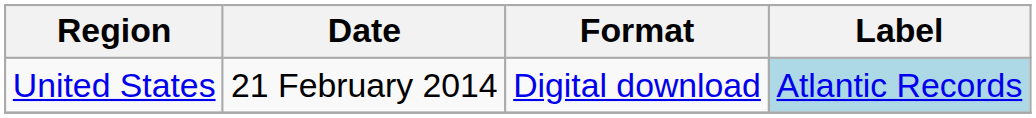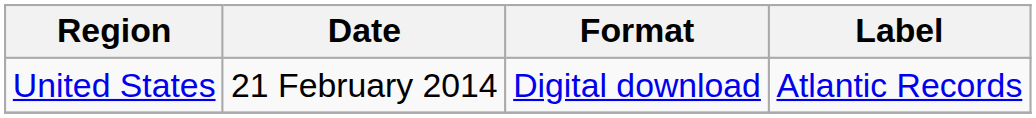(899, 84) lightblue background -> (899, 84) no background
